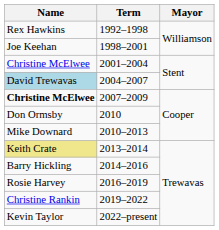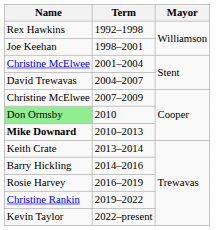(42, 81) lightblue background -> (42, 81) no background
(51, 98) bold -> (48, 98) normal
(35, 115) no background -> (35, 115) lightgreen background
(39, 132) normal -> (41, 132) bold
(32, 149) khaki background -> (32, 149) no background
